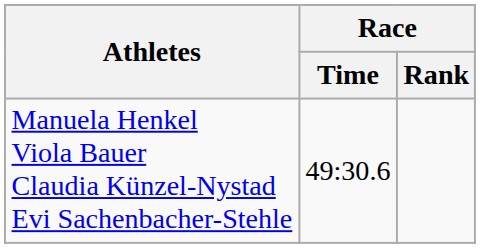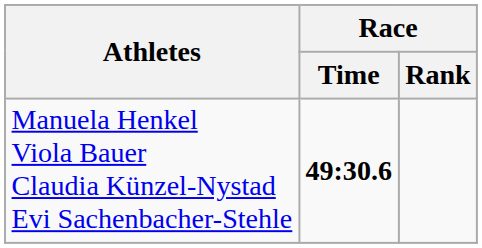(348, 170) normal -> (349, 170) bold
